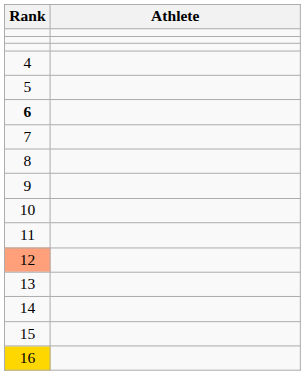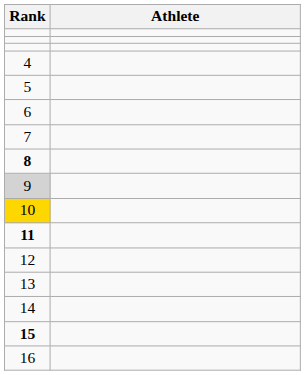(27, 112) bold -> (27, 112) normal
(27, 161) normal -> (27, 161) bold
(27, 185) no background -> (27, 185) lightgrey background
(27, 210) no background -> (27, 210) gold background
(27, 235) normal -> (27, 235) bold
(27, 259) lightsalmon background -> (27, 259) no background
(27, 333) normal -> (27, 333) bold
(27, 358) gold background -> (27, 358) no background
